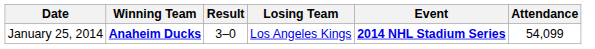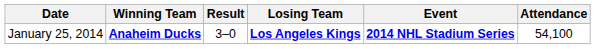(301, 33) normal -> (305, 33) bold
(545, 33) 54,099 -> (554, 33) 54,100
